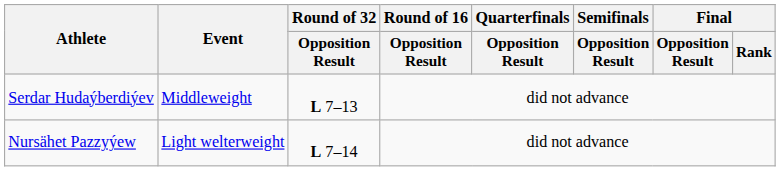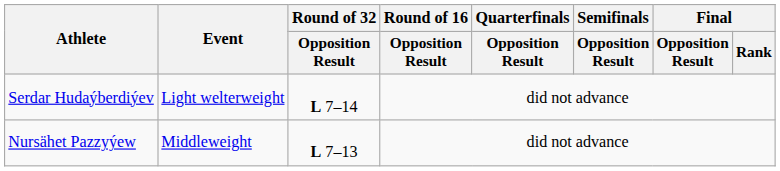(207, 97) Middleweight -> (223, 97) Light welterweight
(334, 106) L 7–13 -> (334, 106) L 7–14
(223, 143) Light welterweight -> (207, 143) Middleweight
(334, 152) L 7–14 -> (334, 152) L 7–13
